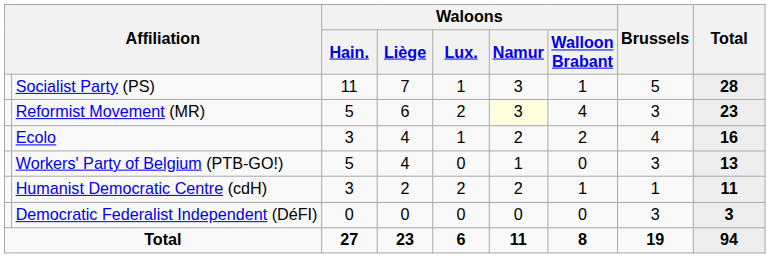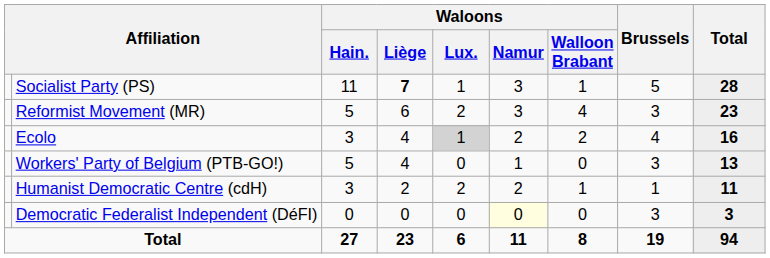(405, 86) normal -> (405, 86) bold
(518, 112) lightyellow background -> (518, 112) no background
(461, 138) no background -> (461, 138) lightgrey background
(518, 214) no background -> (518, 214) lightyellow background
